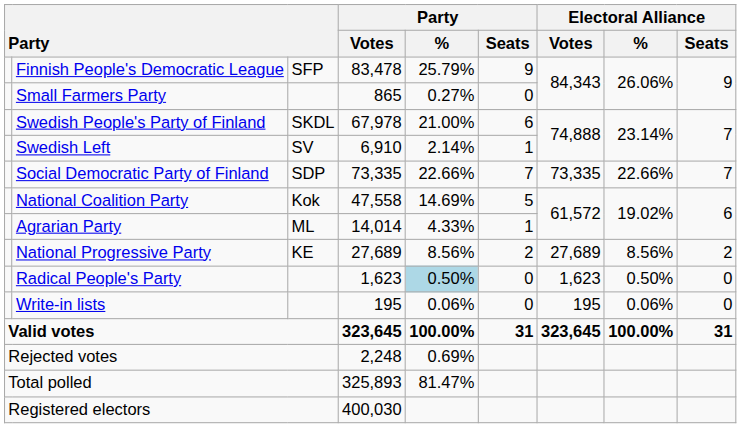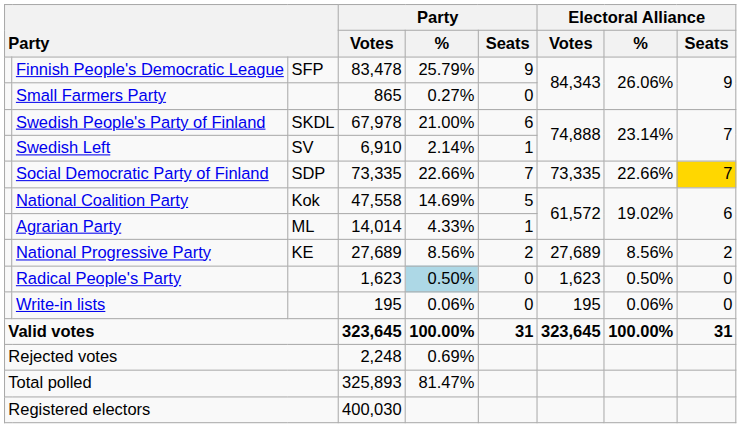(728, 174) no background -> (728, 174) gold background
